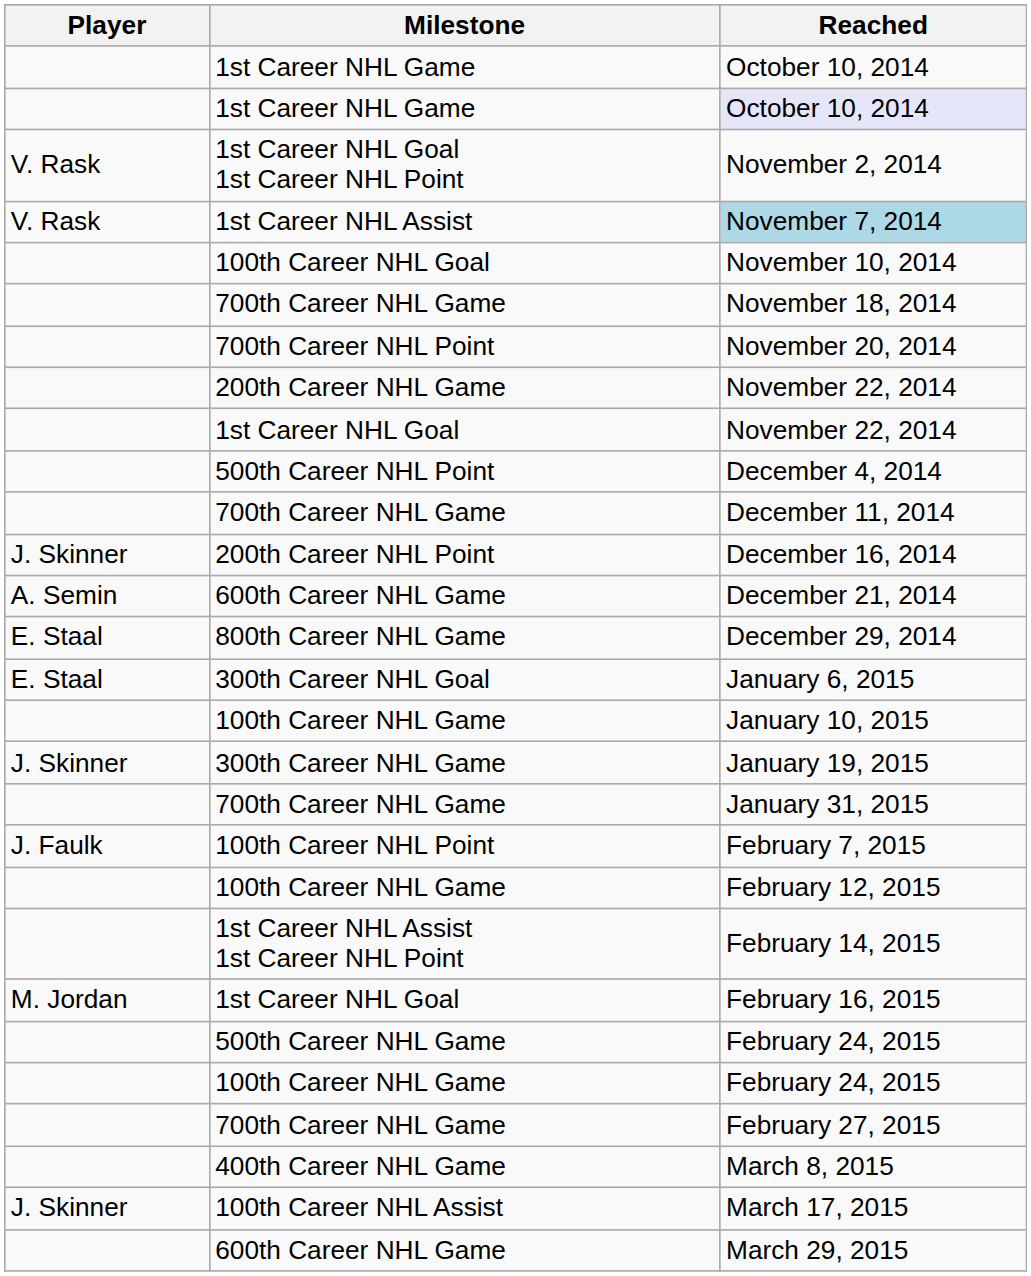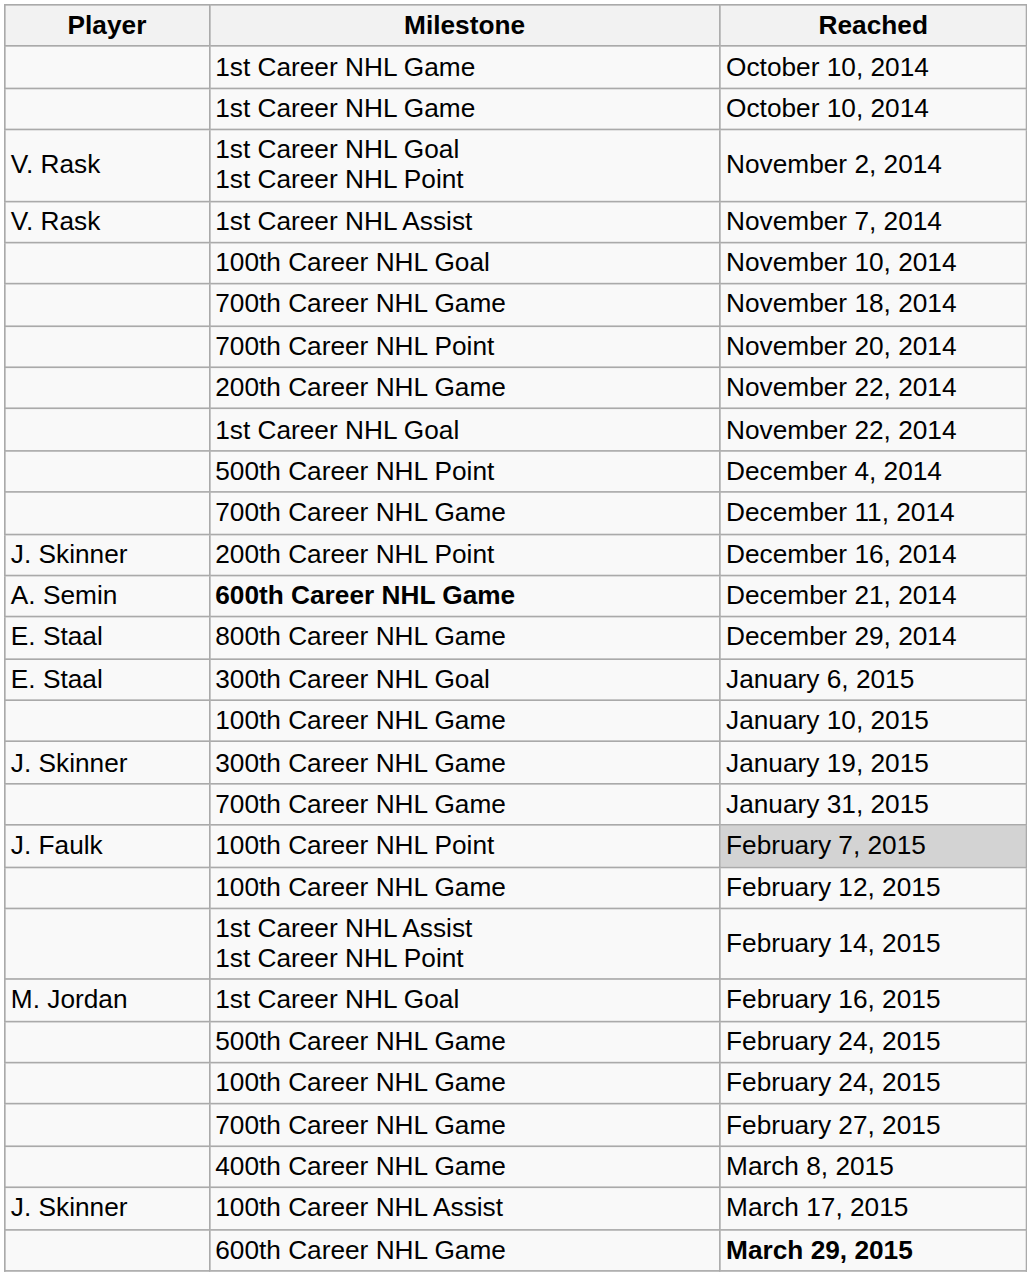(827, 108) lavender background -> (827, 108) no background
(834, 221) lightblue background -> (834, 221) no background
(361, 595) normal -> (365, 595) bold
(826, 845) no background -> (826, 845) lightgrey background
(817, 1249) normal -> (819, 1249) bold
